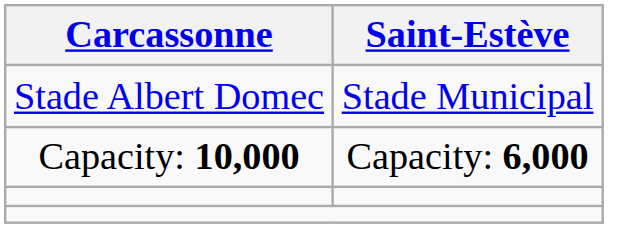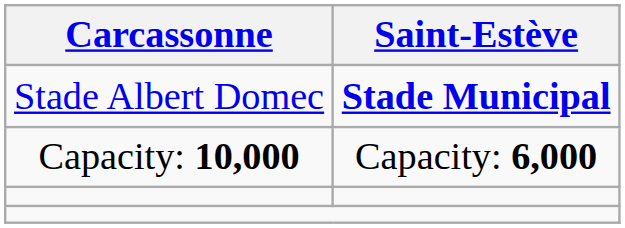(468, 95) normal -> (476, 95) bold
